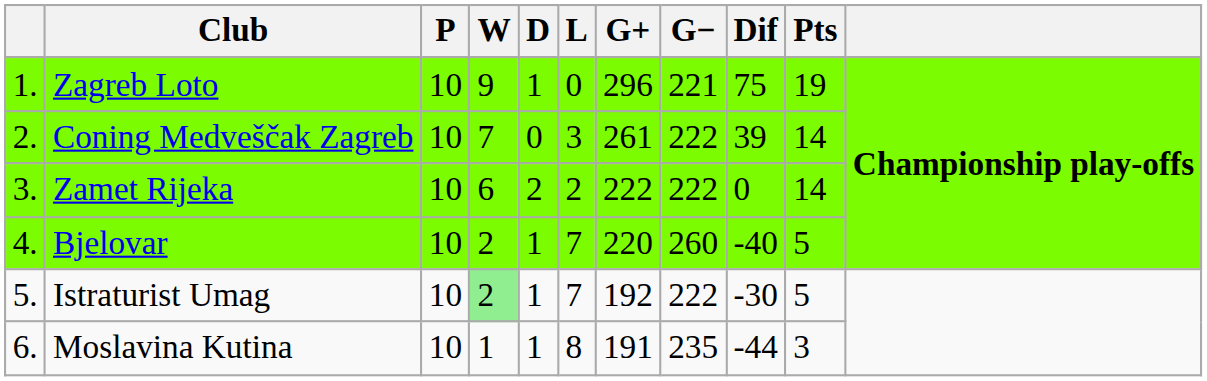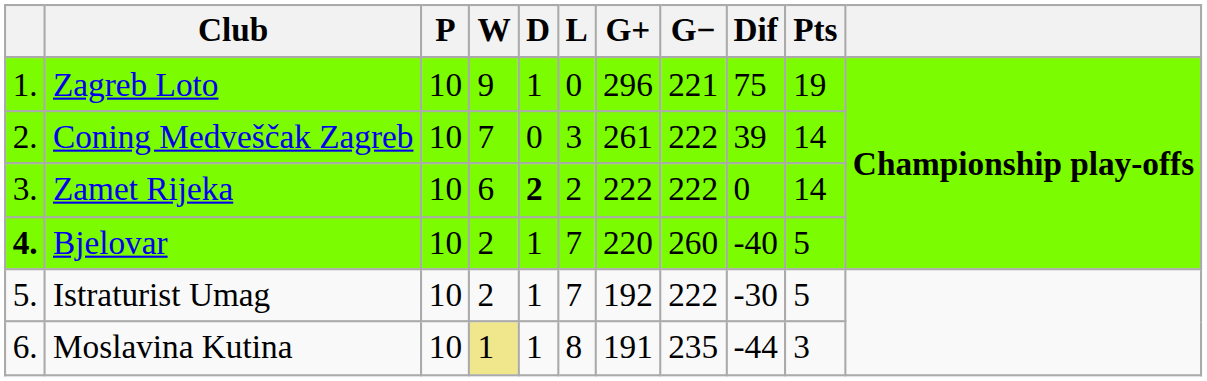(534, 189) normal -> (534, 189) bold
(25, 242) normal -> (25, 242) bold
(486, 294) lightgreen background -> (486, 294) no background
(486, 347) no background -> (486, 347) khaki background
